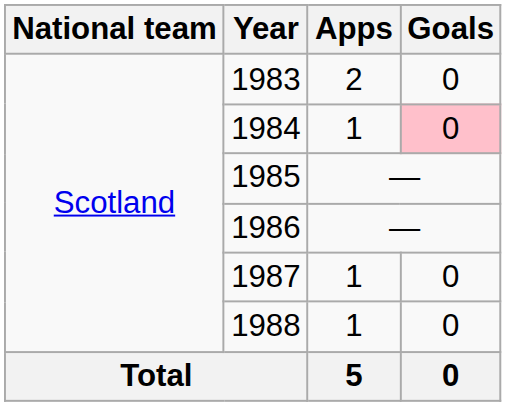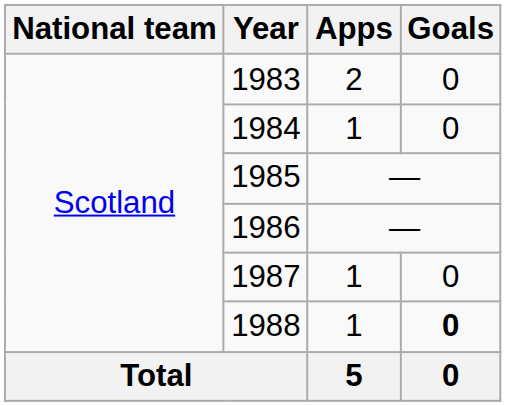(451, 128) pink background -> (451, 128) no background
(451, 326) normal -> (451, 326) bold
